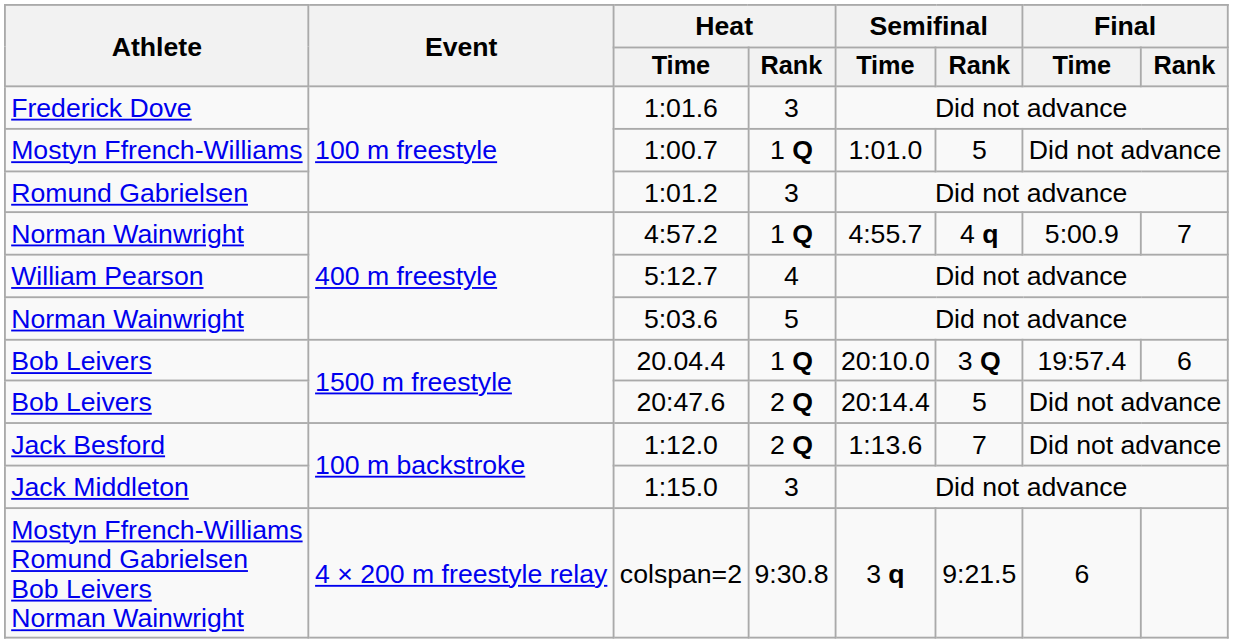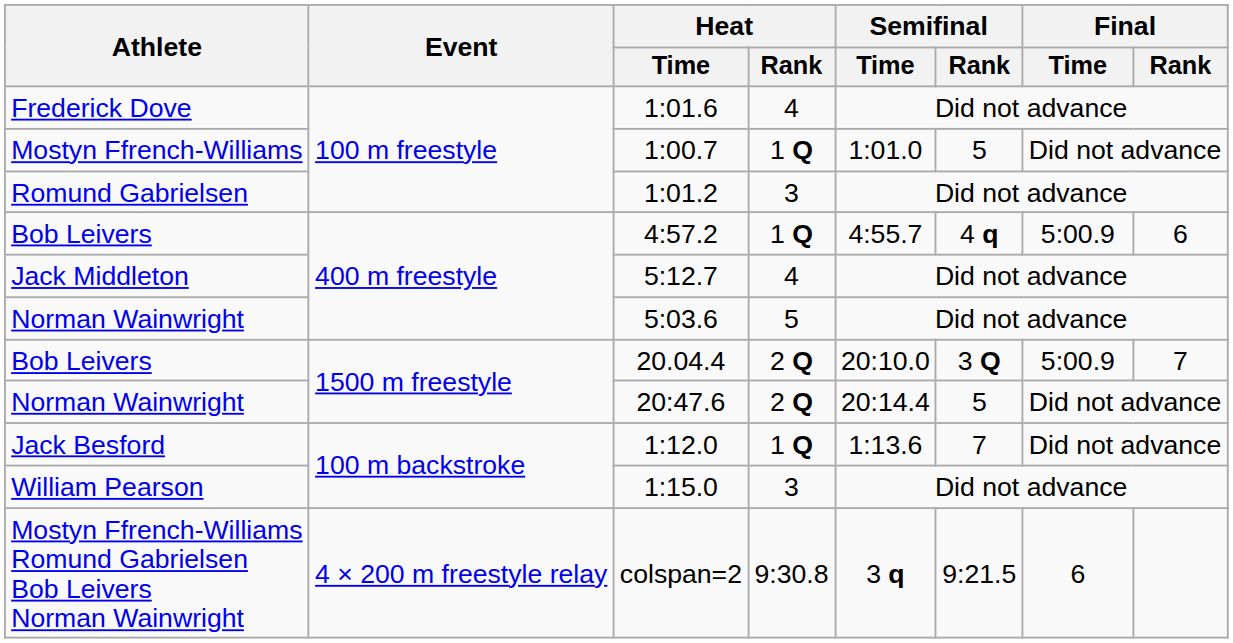(791, 108) 3 -> (791, 108) 4
(128, 234) Norman Wainwright -> (81, 234) Bob Leivers
(1184, 234) 7 -> (1180, 234) 6
(107, 277) William Pearson -> (100, 277) Jack Middleton
(791, 361) 1 Q -> (791, 361) 2 Q
(1082, 361) 19:57.4 -> (1078, 361) 5:00.9
(1184, 361) 6 -> (1180, 361) 7
(81, 403) Bob Leivers -> (128, 403) Norman Wainwright
(791, 445) 2 Q -> (791, 445) 1 Q
(100, 487) Jack Middleton -> (107, 487) William Pearson
